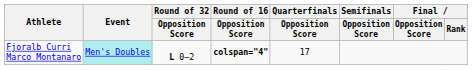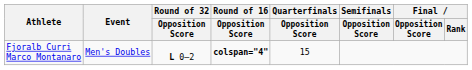(118, 52) paleturquoise background -> (118, 52) no background
(305, 52) 17 -> (305, 52) 15
